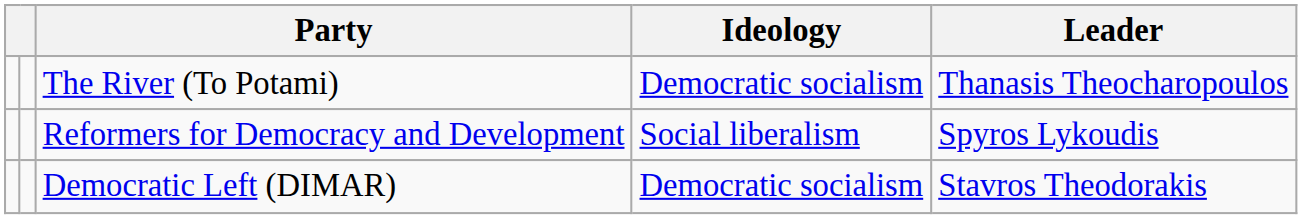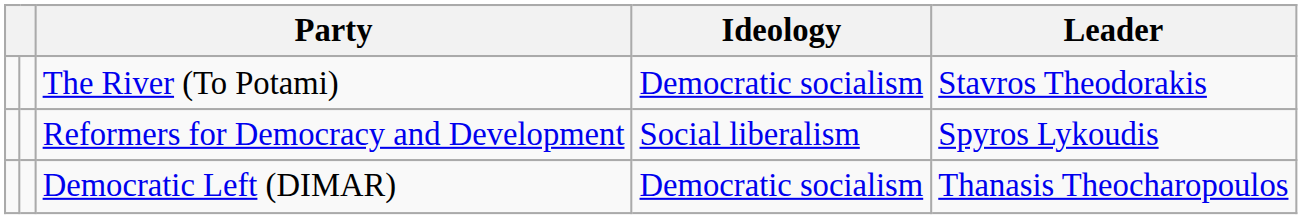(1113, 82) Thanasis Theocharopoulos -> (1073, 82) Stavros Theodorakis
(1073, 185) Stavros Theodorakis -> (1113, 185) Thanasis Theocharopoulos
